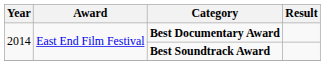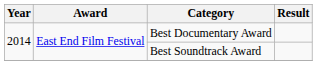(215, 32) bold -> (211, 32) normal
(210, 51) bold -> (206, 51) normal
